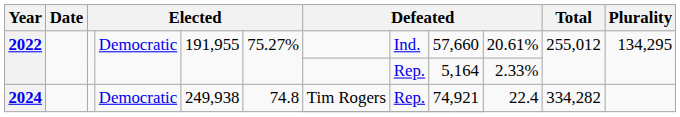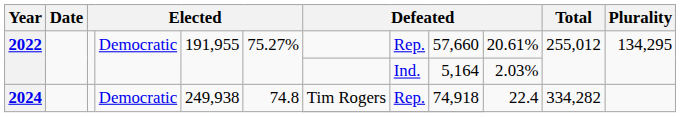(407, 44) Ind. -> (409, 44) Rep.
(409, 71) Rep. -> (407, 71) Ind.
(517, 71) 2.33% -> (517, 71) 2.03%
(456, 97) 74,921 -> (456, 97) 74,918
